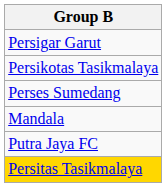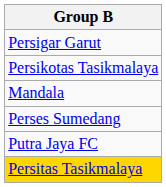(64, 93) Perses Sumedang -> (36, 93) Mandala
(36, 118) Mandala -> (64, 118) Perses Sumedang
